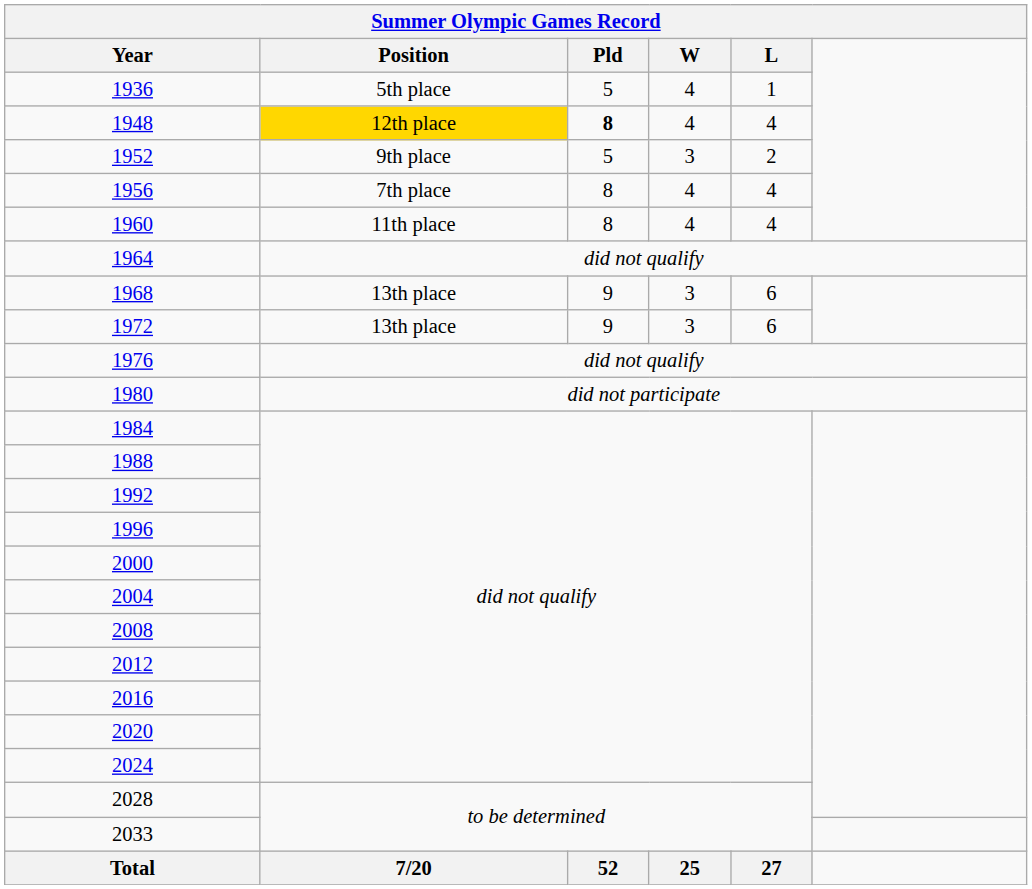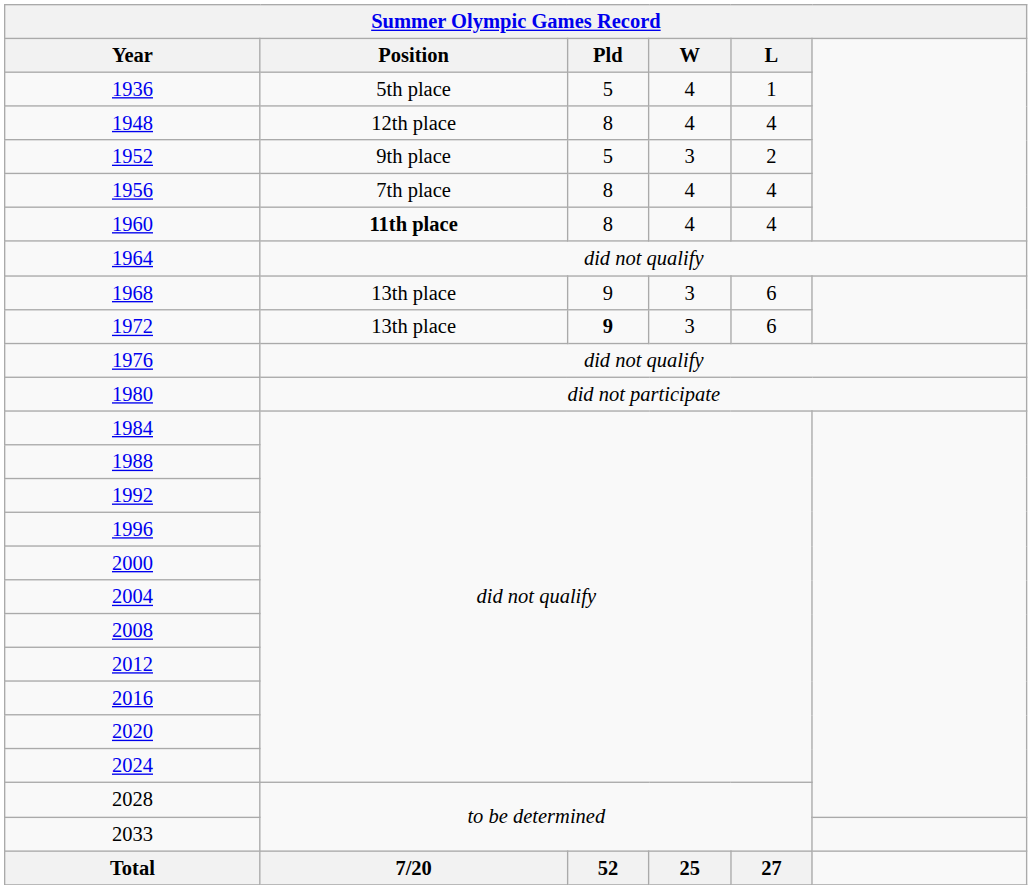(414, 123) gold background -> (414, 123) no background
(608, 123) bold -> (608, 123) normal
(414, 224) normal -> (414, 224) bold
(608, 326) normal -> (608, 326) bold
